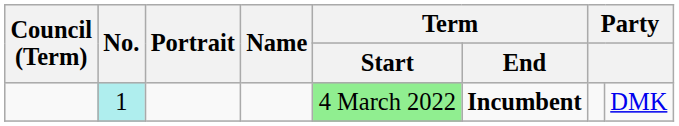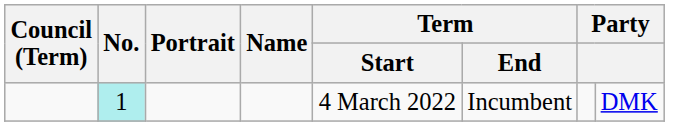(387, 101) lightgreen background -> (387, 101) no background
(524, 101) bold -> (520, 101) normal
